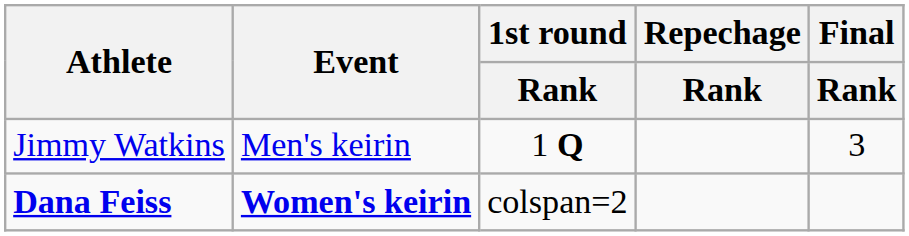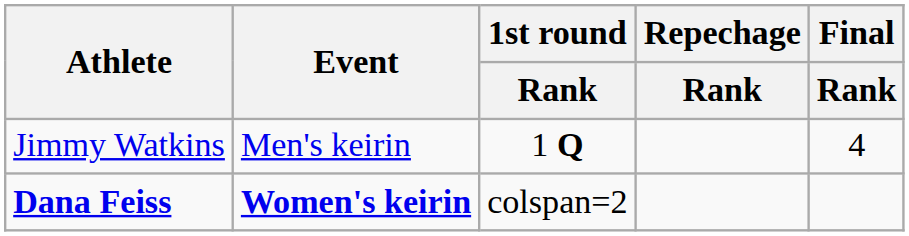(857, 145) 3 -> (857, 145) 4
